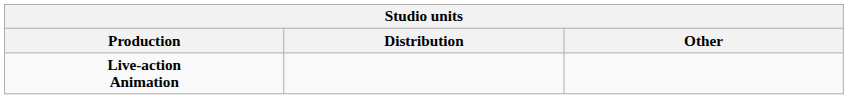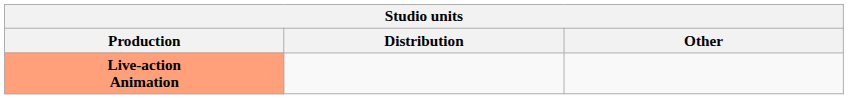(144, 73) no background -> (144, 73) lightsalmon background
